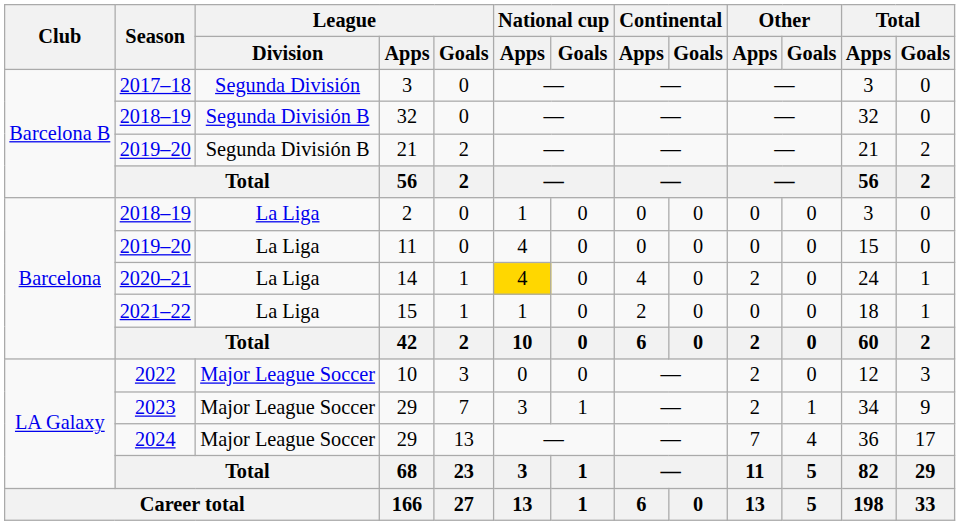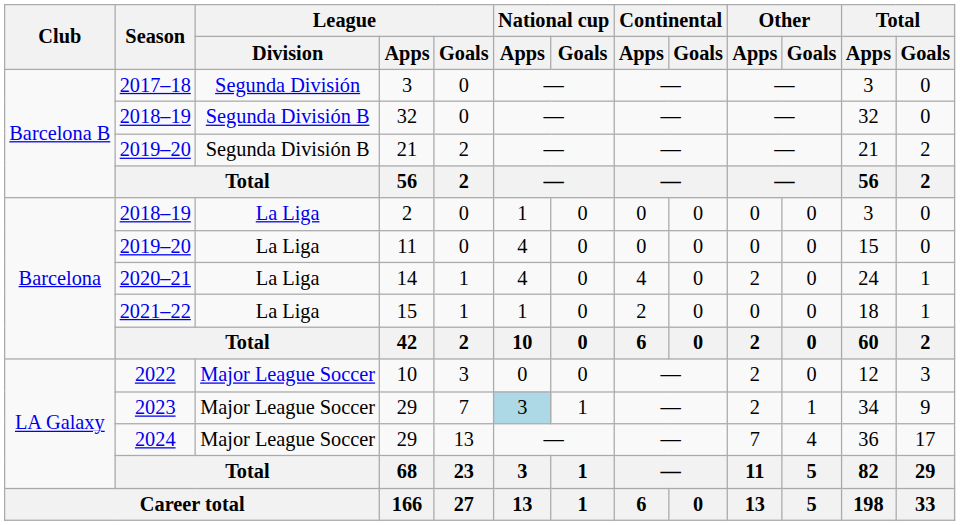(522, 278) gold background -> (522, 278) no background
(522, 407) no background -> (522, 407) lightblue background
